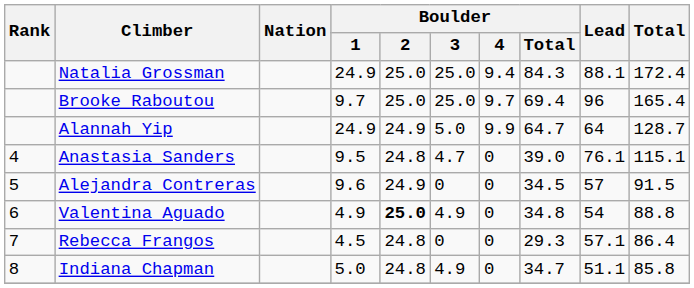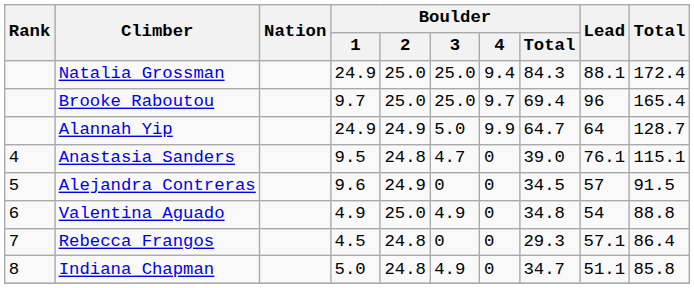(405, 214) bold -> (405, 214) normal
